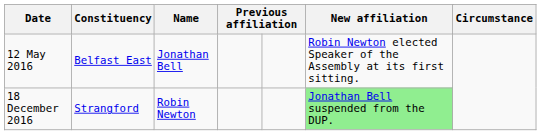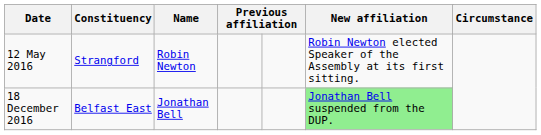(113, 61) Belfast East -> (107, 61) Strangford
(183, 61) Jonathan Bell -> (176, 61) Robin Newton
(107, 109) Strangford -> (113, 109) Belfast East
(176, 109) Robin Newton -> (183, 109) Jonathan Bell
